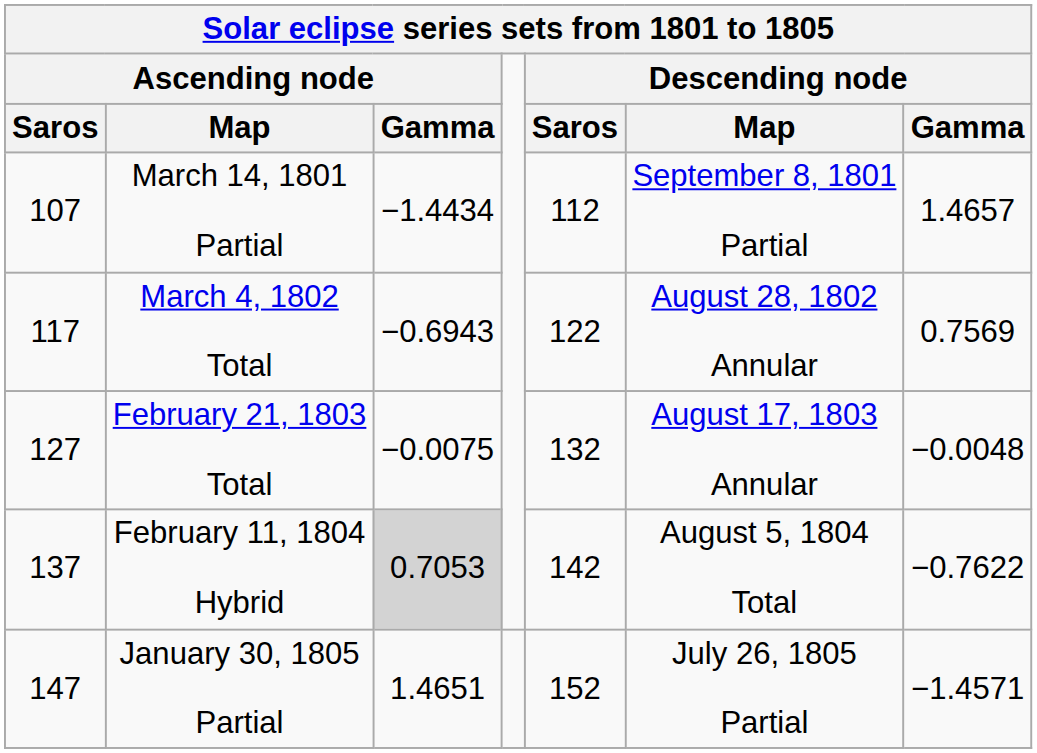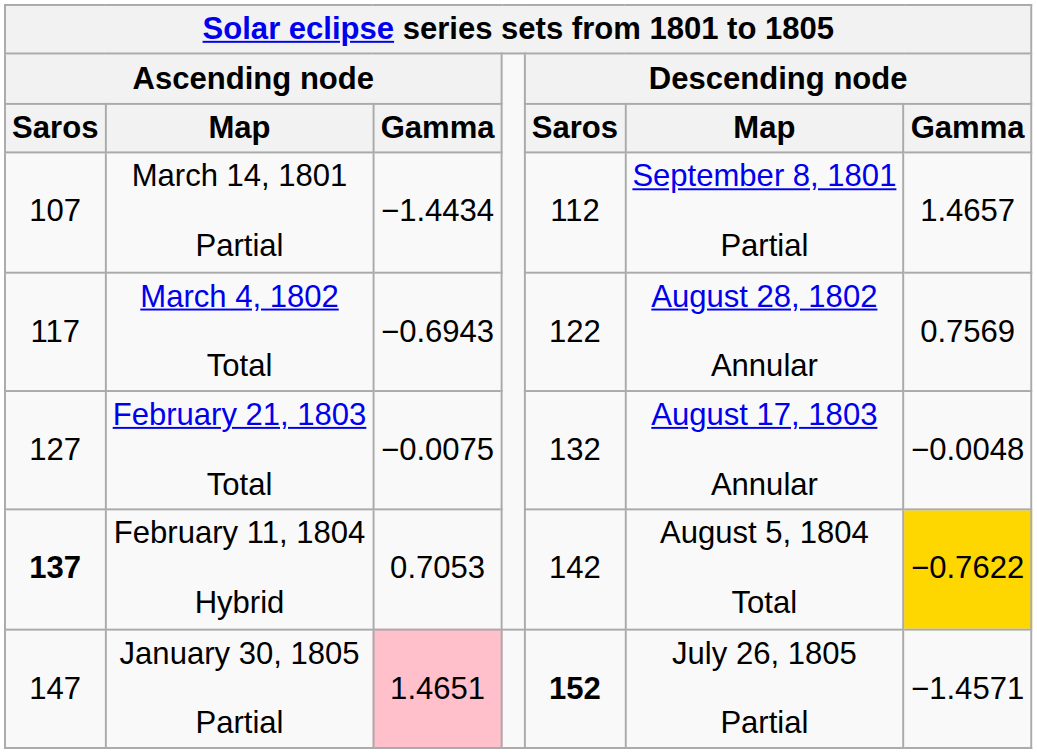(55, 568) normal -> (55, 568) bold
(438, 568) lightgrey background -> (438, 568) no background
(968, 568) no background -> (968, 568) gold background
(438, 687) no background -> (438, 687) pink background
(575, 687) normal -> (575, 687) bold
